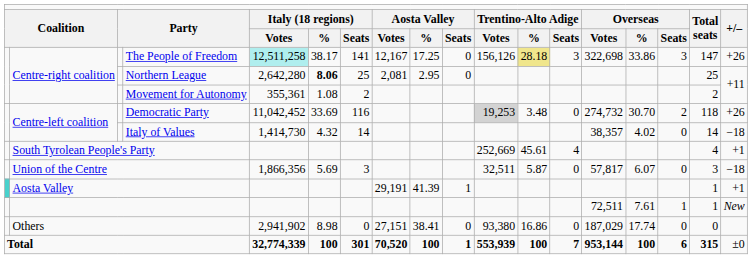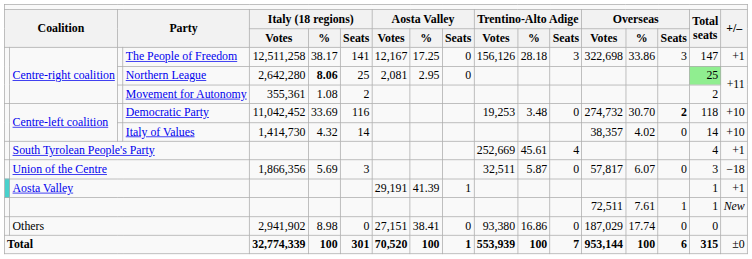(279, 56) paleturquoise background -> (279, 56) no background
(534, 56) khaki background -> (534, 56) no background
(735, 56) +26 -> (738, 56) +1
(712, 75) no background -> (712, 75) lightgreen background
(499, 113) lightgrey background -> (499, 113) no background
(684, 113) normal -> (684, 113) bold
(735, 113) +26 -> (735, 113) +10
(735, 132) −18 -> (735, 132) +10
